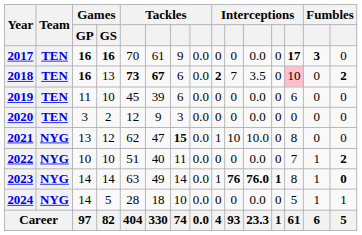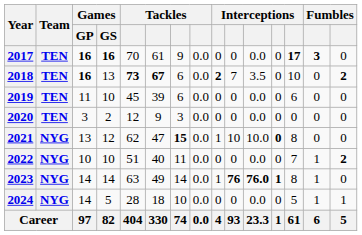(294, 76) pink background -> (294, 76) no background
(278, 138) normal -> (278, 138) bold
(343, 179) bold -> (343, 179) normal
